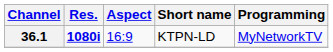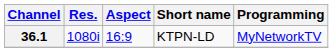(84, 36) bold -> (83, 36) normal
